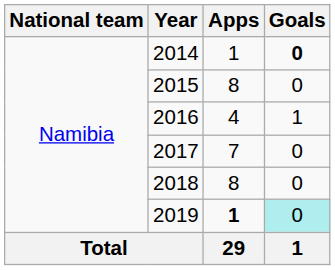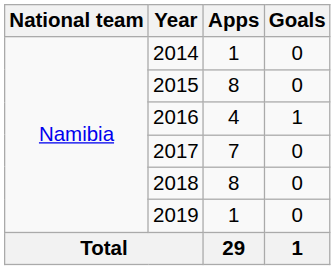(297, 53) bold -> (297, 53) normal
(234, 215) bold -> (234, 215) normal
(297, 215) paleturquoise background -> (297, 215) no background
